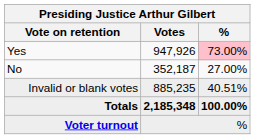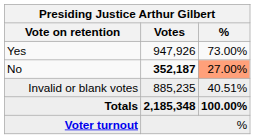(227, 51) pink background -> (227, 51) no background
(174, 69) normal -> (174, 69) bold
(227, 69) no background -> (227, 69) lightsalmon background
